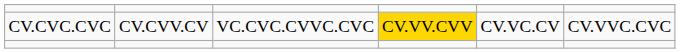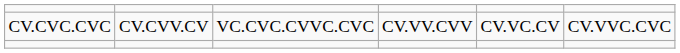(427, 26) gold background -> (427, 26) no background
